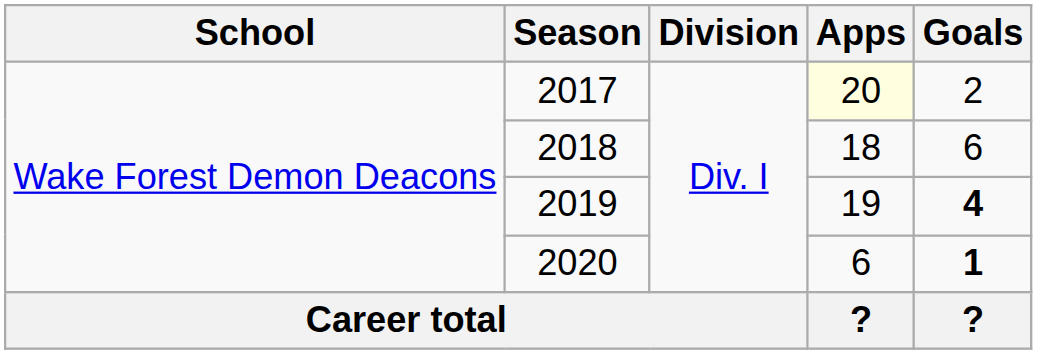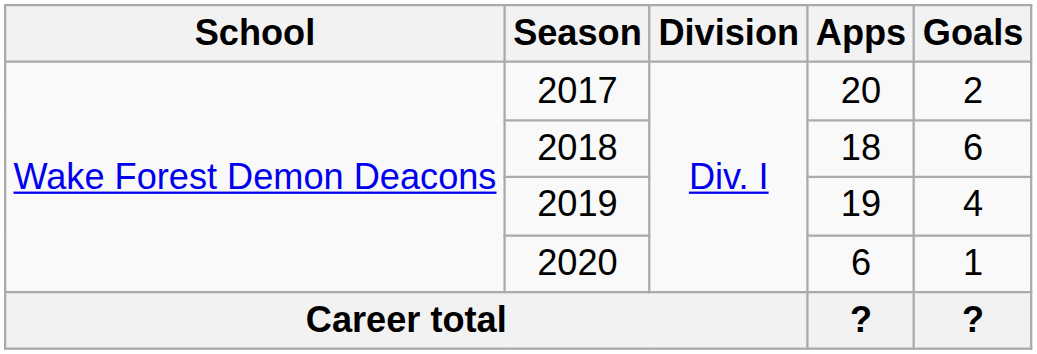(861, 90) lightyellow background -> (861, 90) no background
(973, 205) bold -> (973, 205) normal
(973, 262) bold -> (973, 262) normal
